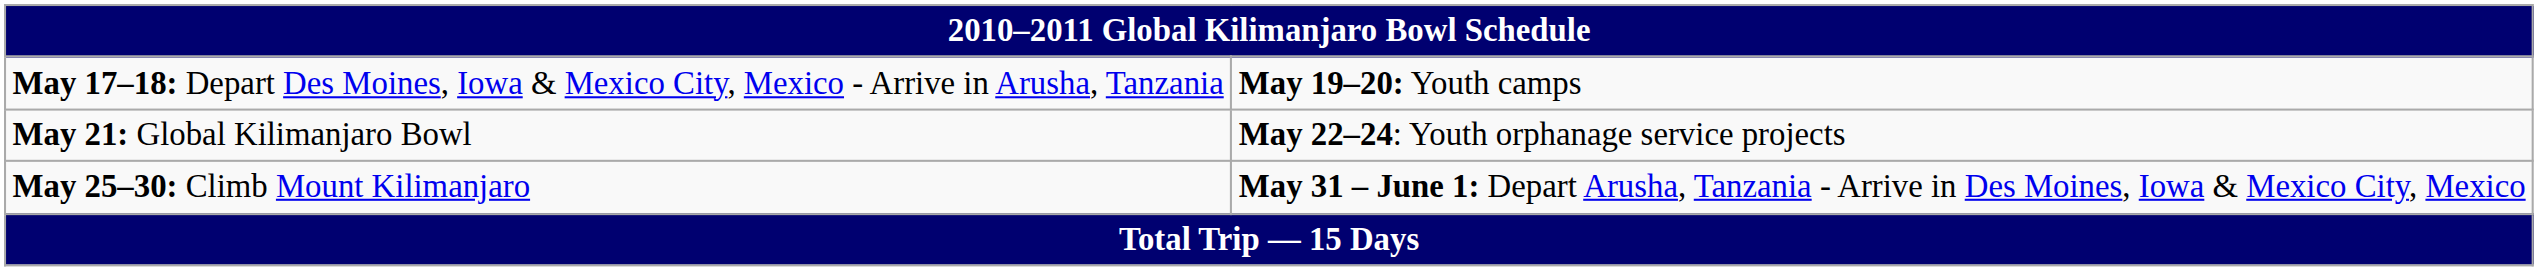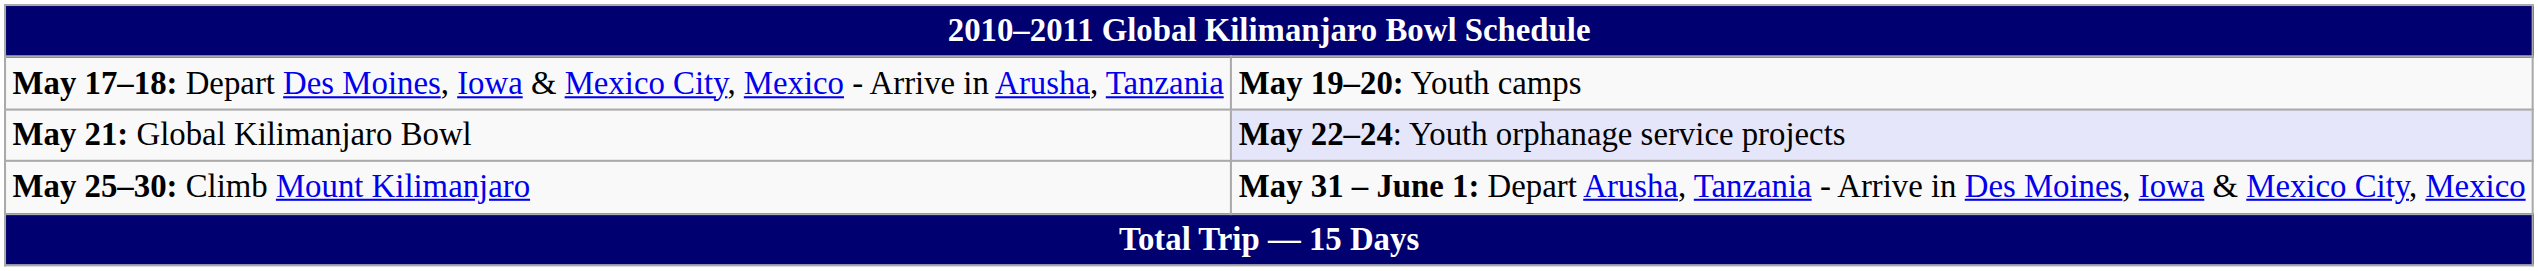(1542, 134) no background -> (1542, 134) lavender background
